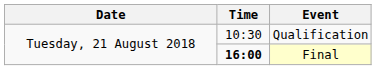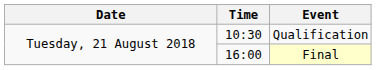(243, 54) bold -> (243, 54) normal
